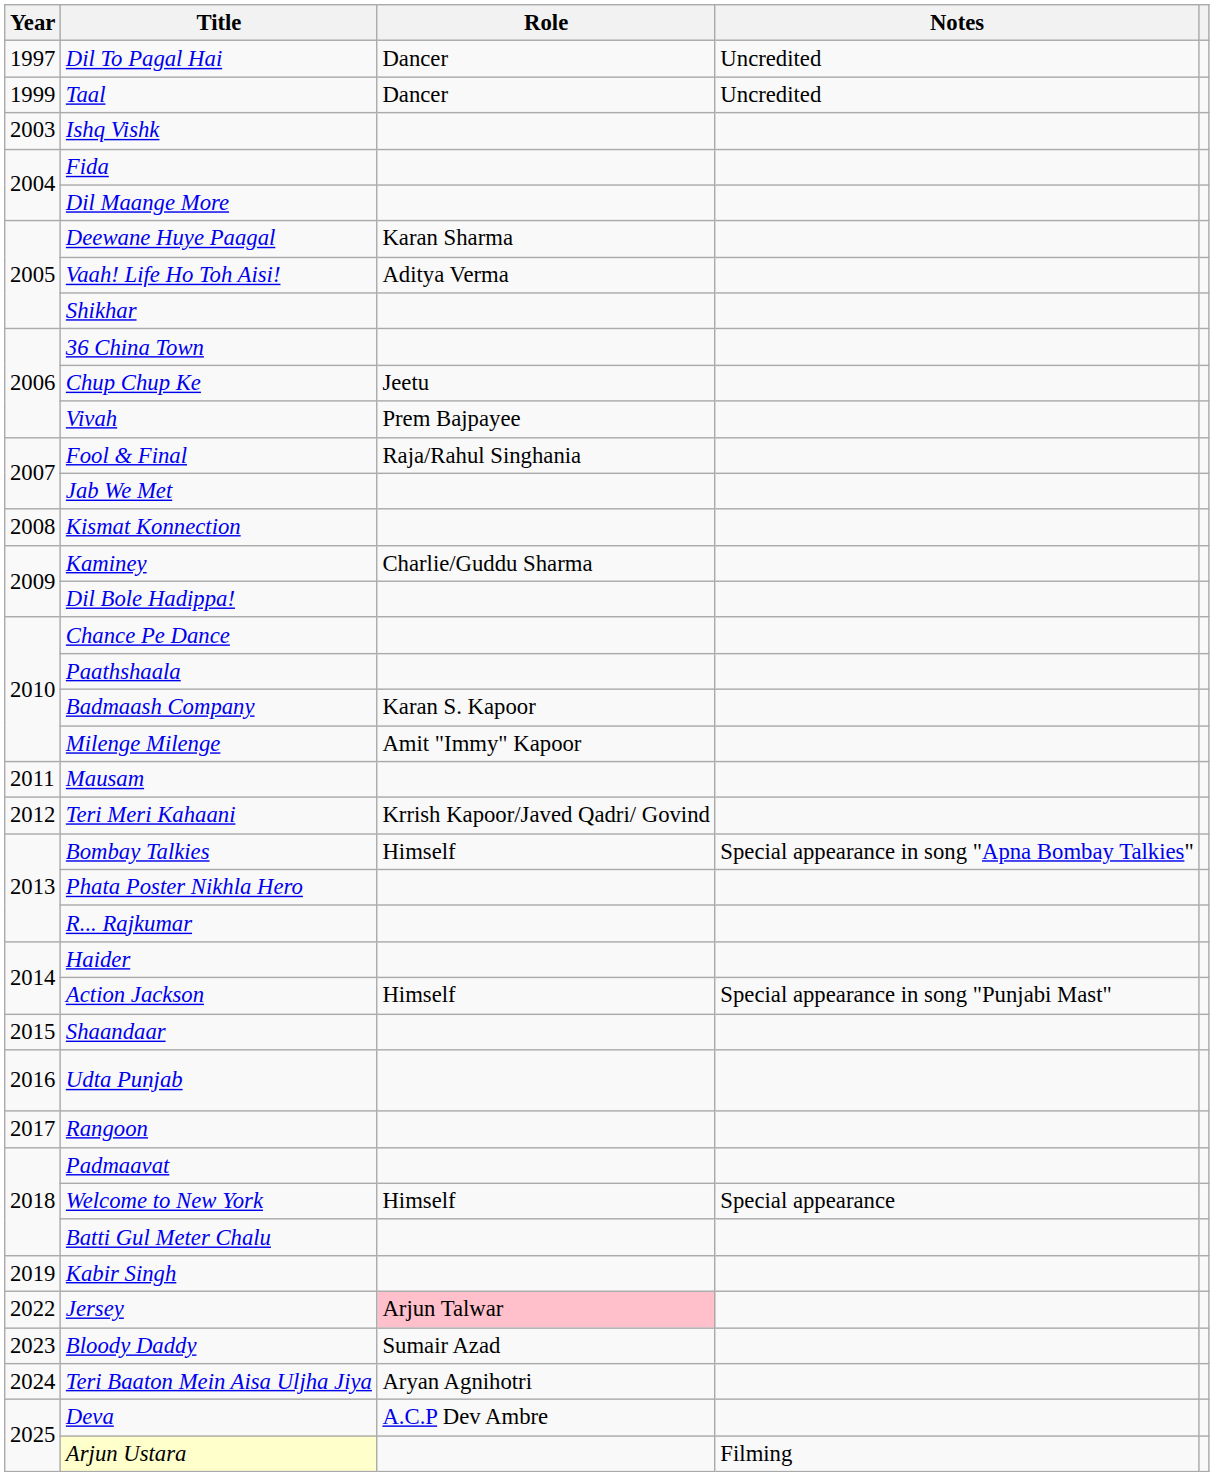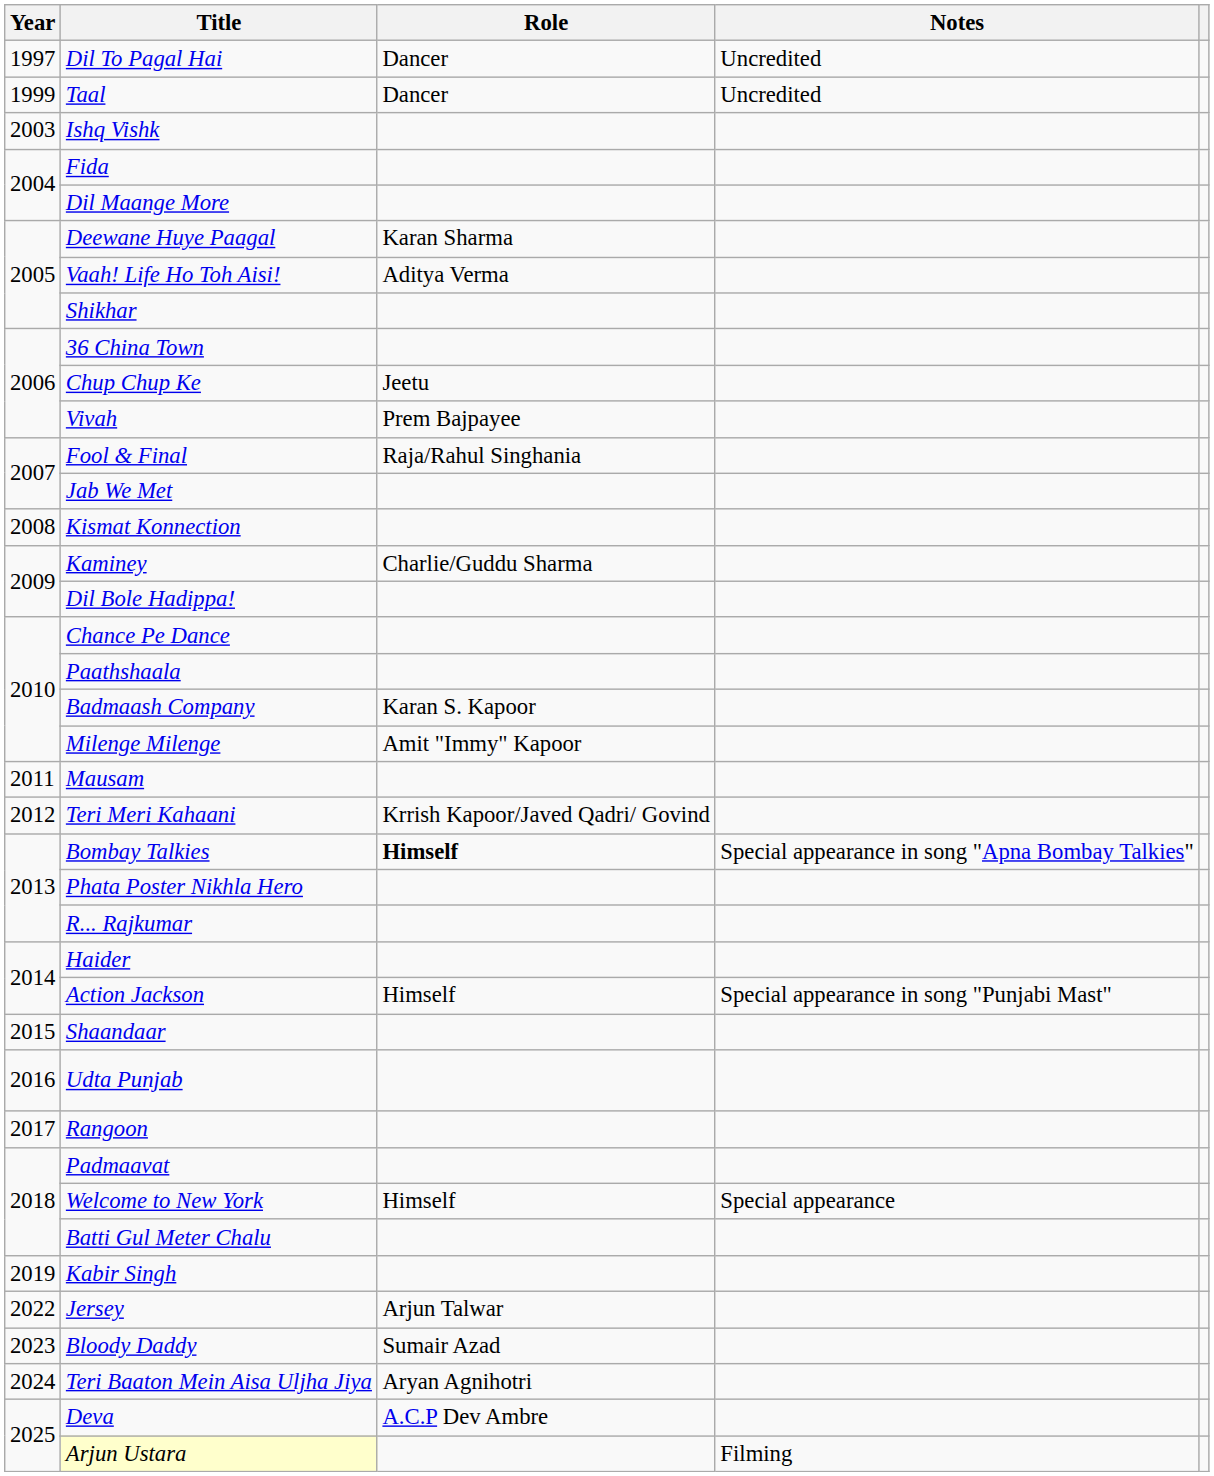(419, 851) normal -> (420, 851) bold
(443, 1309) pink background -> (443, 1309) no background
